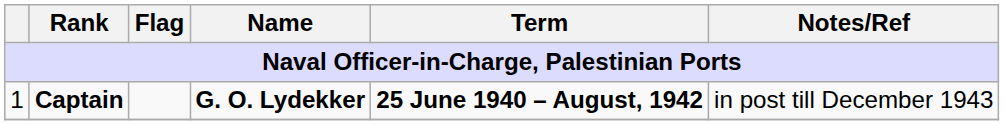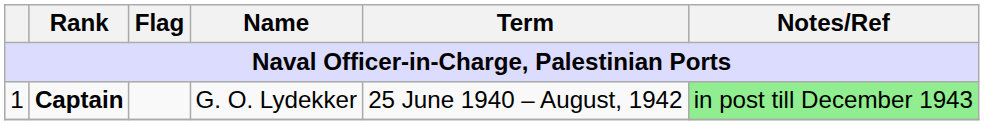(280, 100) bold -> (276, 100) normal
(540, 100) bold -> (525, 100) normal
(854, 100) no background -> (833, 100) lightgreen background
